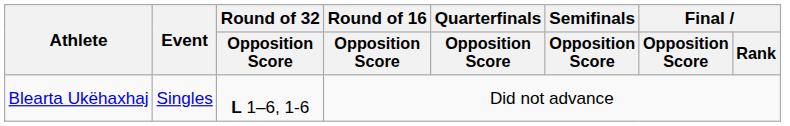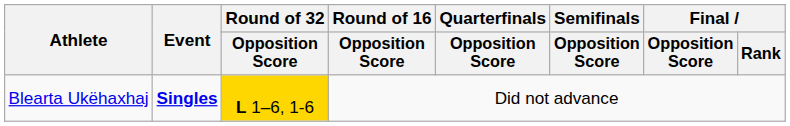(185, 99) normal -> (187, 99) bold
(270, 108) no background -> (275, 108) gold background
